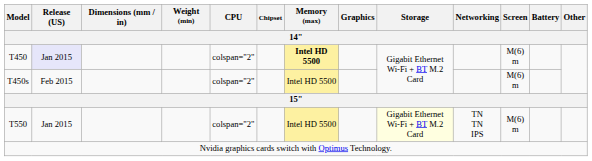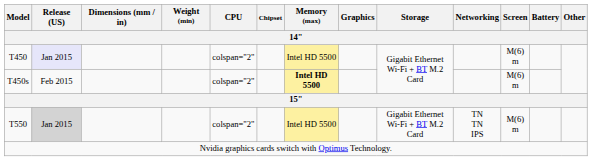(311, 56) bold -> (311, 56) normal
(311, 81) normal -> (311, 81) bold
(57, 124) no background -> (57, 124) lightgrey background
(415, 124) lightyellow background -> (415, 124) no background
